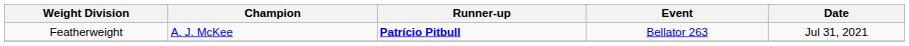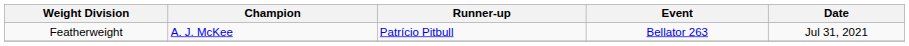(420, 31) bold -> (417, 31) normal
